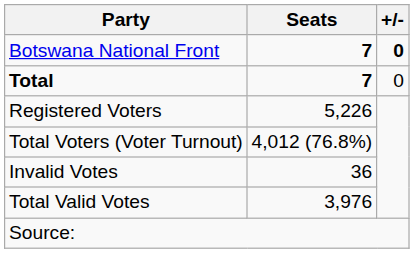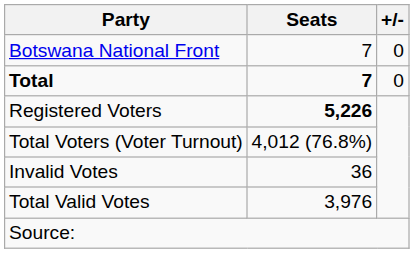(367, 50) bold -> (367, 50) normal
(399, 50) bold -> (399, 50) normal
(348, 111) normal -> (348, 111) bold
